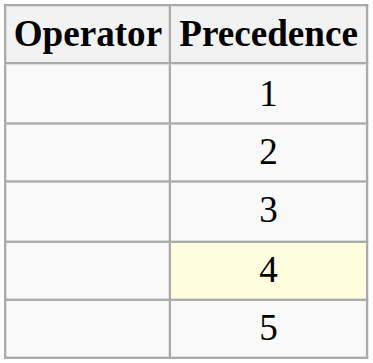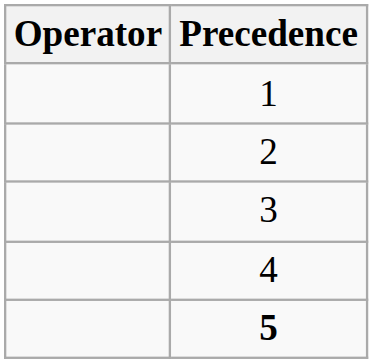(269, 269) lightyellow background -> (269, 269) no background
(269, 328) normal -> (269, 328) bold
